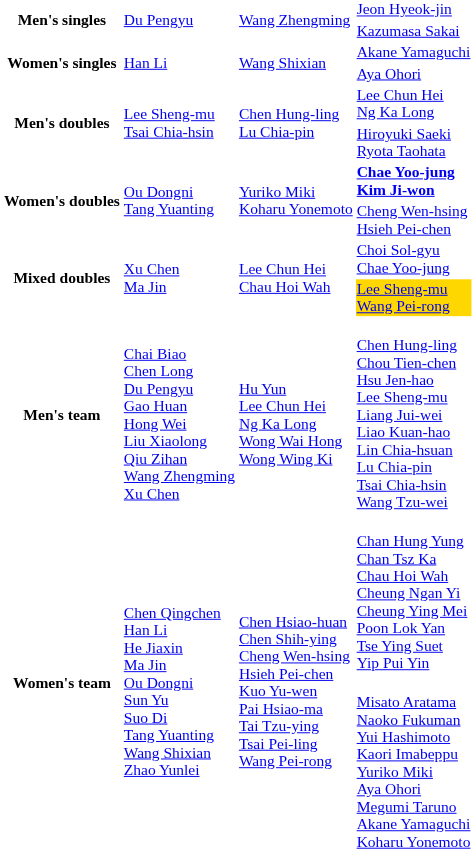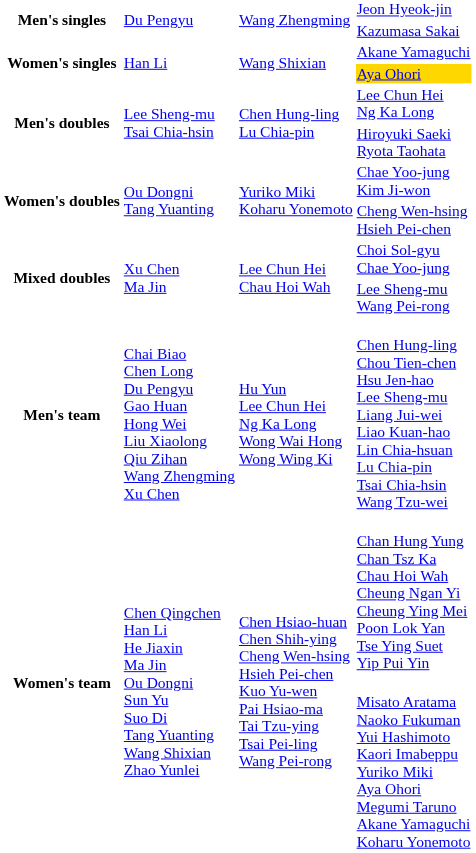(389, 73) no background -> (389, 73) gold background
(406, 181) bold -> (403, 181) normal
(403, 297) gold background -> (403, 297) no background
